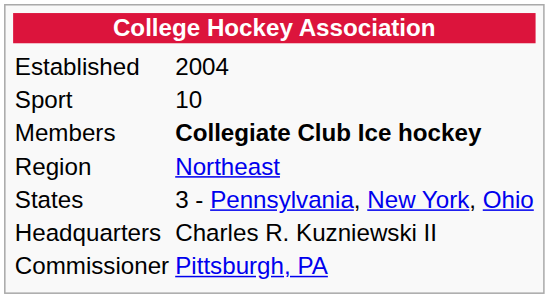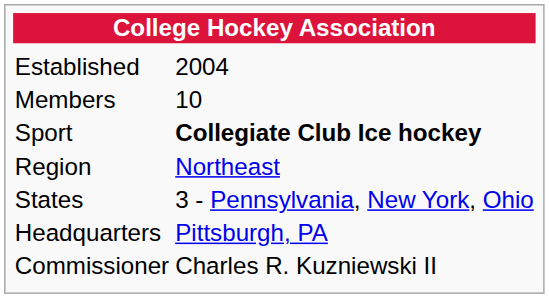(44, 100) Sport -> (65, 100) Members
(65, 133) Members -> (44, 133) Sport
(306, 233) Charles R. Kuzniewski II -> (252, 233) Pittsburgh, PA
(252, 266) Pittsburgh, PA -> (306, 266) Charles R. Kuzniewski II
